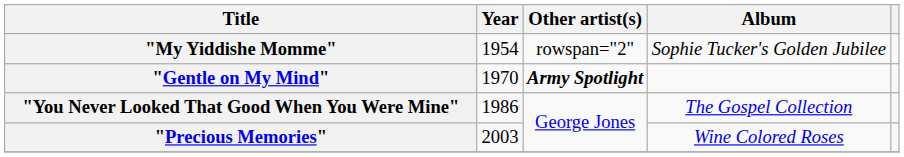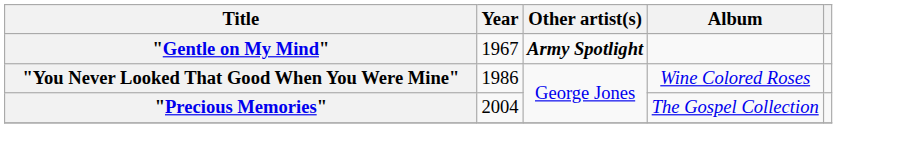- row: (241, 48)
(500, 78) 1970 -> (500, 48) 1967
(769, 107) The Gospel Collection -> (735, 78) Wine Colored Roses
(500, 136) 2003 -> (500, 107) 2004
(769, 136) Wine Colored Roses -> (735, 107) The Gospel Collection
